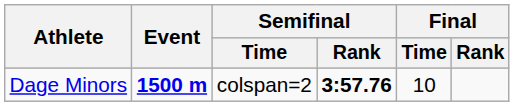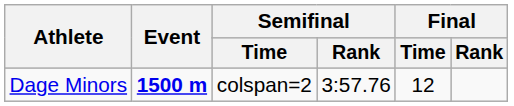(357, 85) bold -> (356, 85) normal
(424, 85) 10 -> (423, 85) 12
